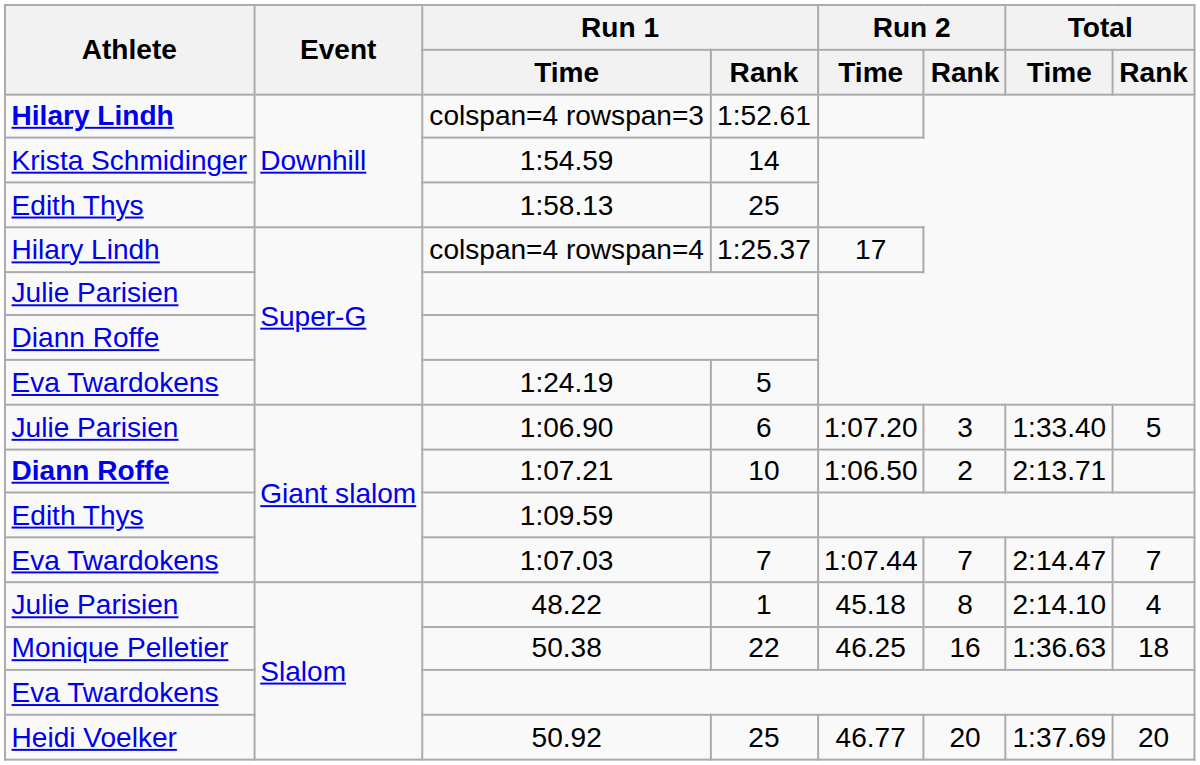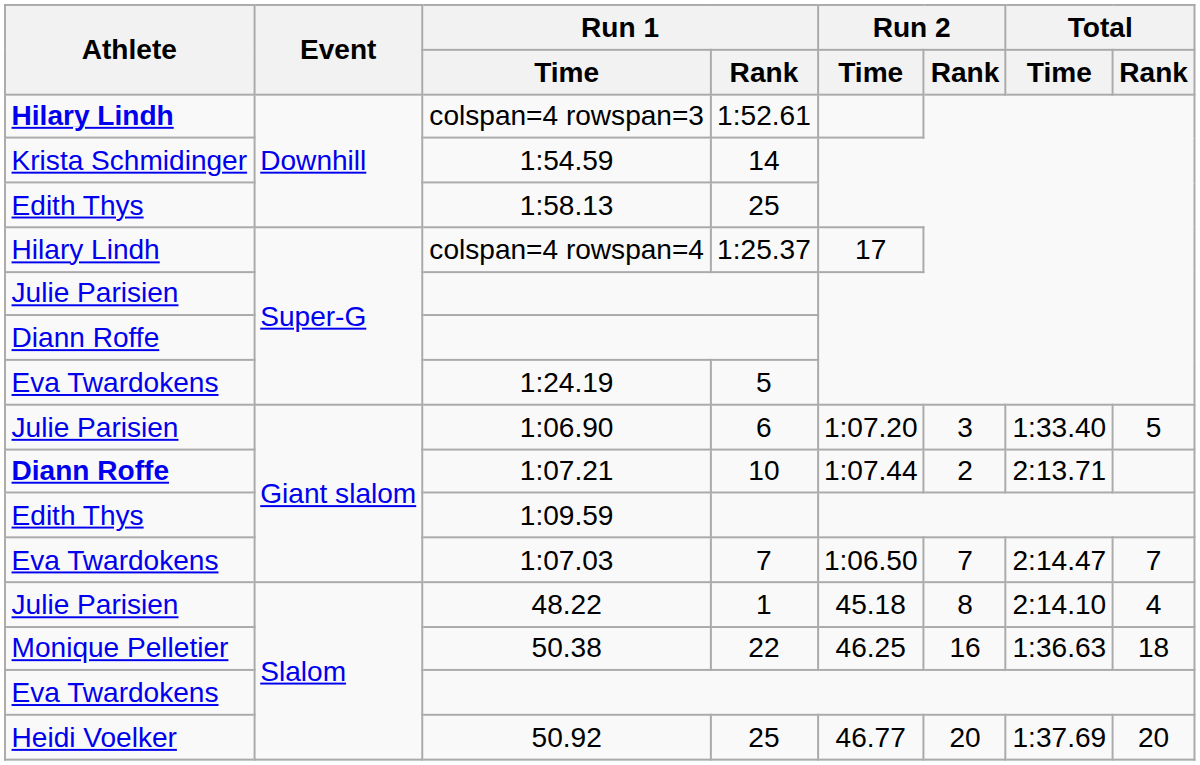(871, 471) 1:06.50 -> (871, 471) 1:07.44
(871, 560) 1:07.44 -> (871, 560) 1:06.50
